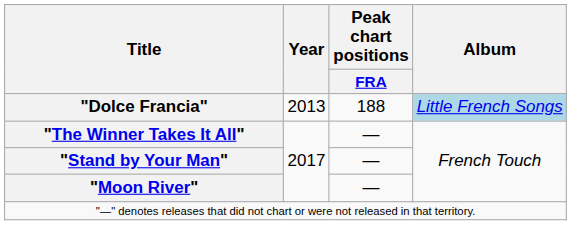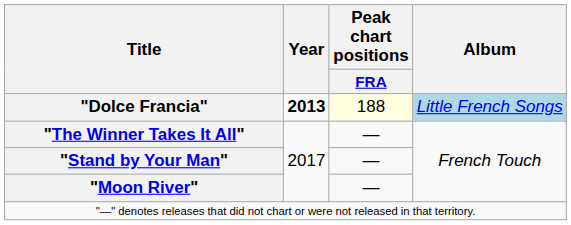(306, 107) normal -> (306, 107) bold
(371, 107) no background -> (371, 107) lightyellow background
